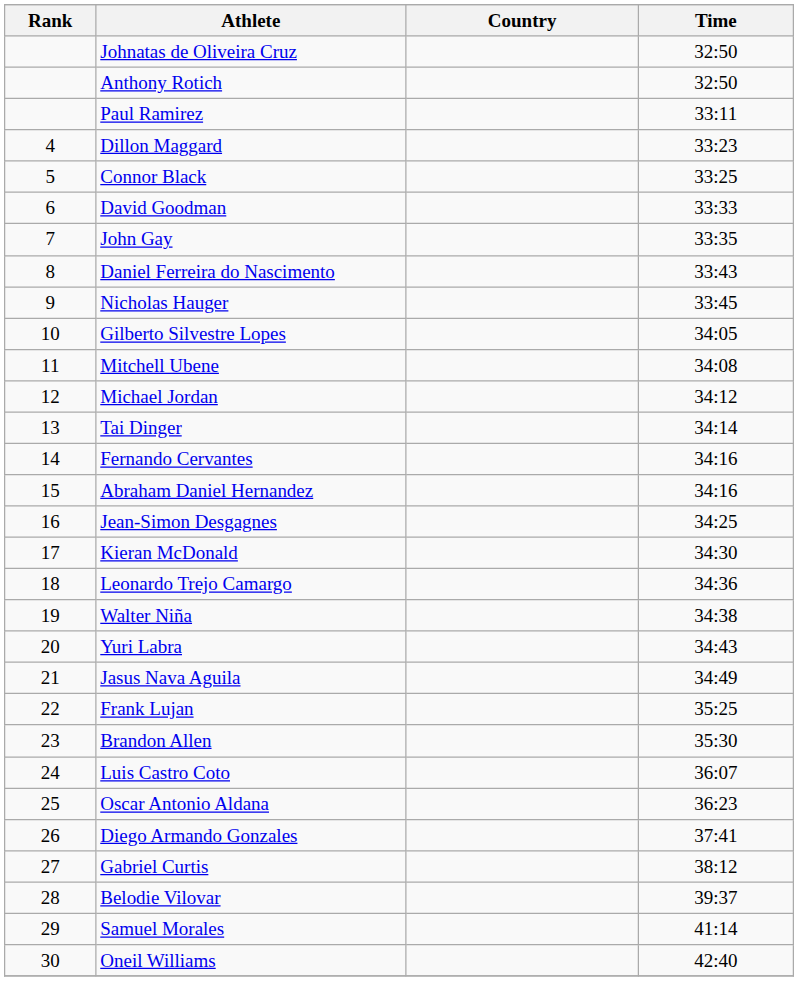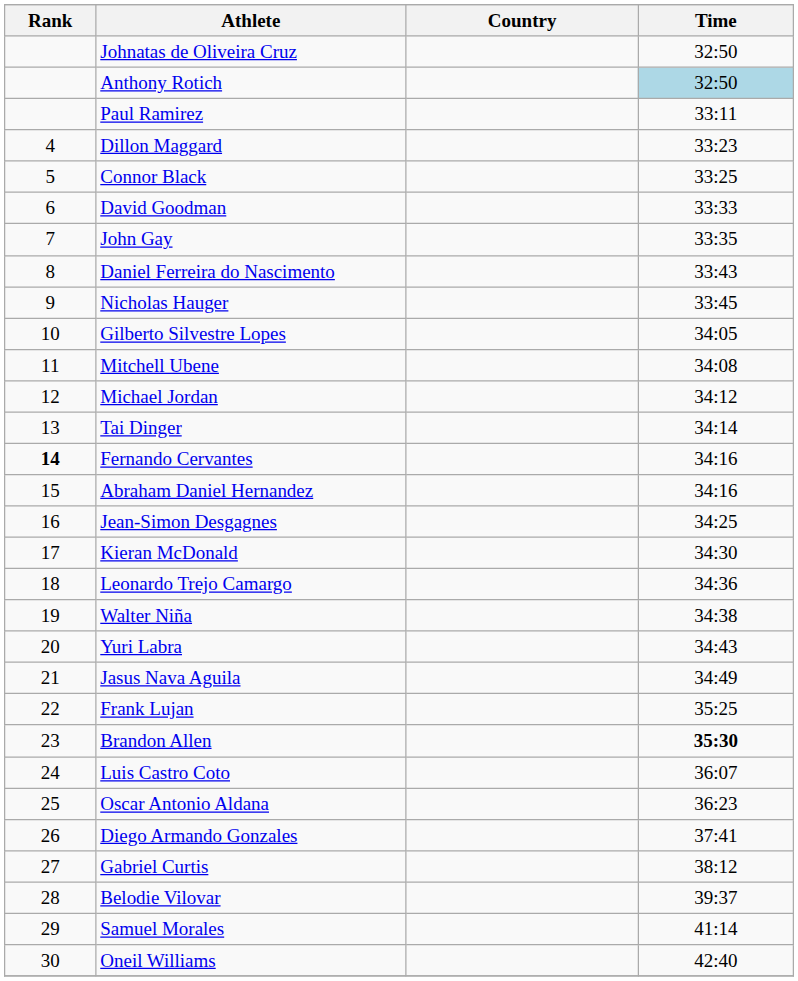(716, 83) no background -> (716, 83) lightblue background
(50, 458) normal -> (50, 458) bold
(716, 740) normal -> (716, 740) bold
